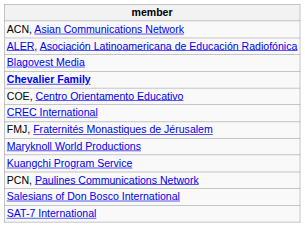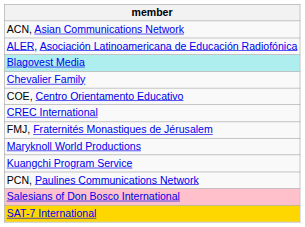(46, 63) no background -> (46, 63) paleturquoise background
(49, 79) bold -> (46, 79) normal
(93, 197) no background -> (93, 197) pink background
(52, 213) no background -> (52, 213) gold background
